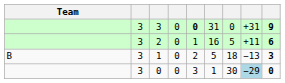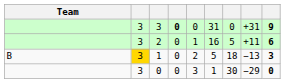(177, 27) normal -> (177, 27) bold
(195, 27) bold -> (195, 27) normal
(140, 56) no background -> (140, 56) gold background
(252, 71) lightblue background -> (252, 71) no background
